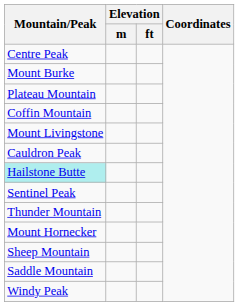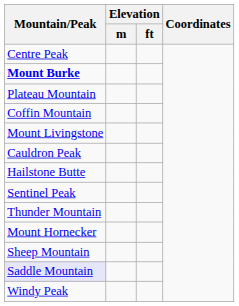(41, 73) normal -> (43, 73) bold
(46, 172) paleturquoise background -> (46, 172) no background
(50, 271) no background -> (50, 271) lavender background
